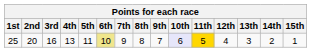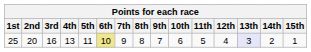(180, 40) lavender background -> (180, 40) no background
(203, 40) gold background -> (203, 40) no background
(249, 40) no background -> (249, 40) lavender background
